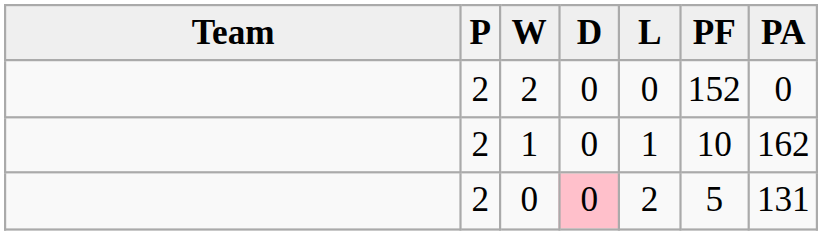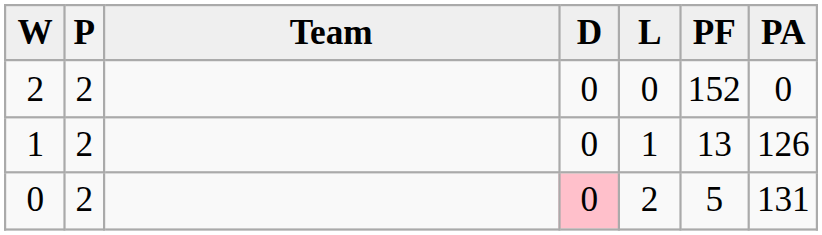columns swapped: (233, 32) <-> (529, 32)
(714, 144) 10 -> (714, 144) 13
(783, 144) 162 -> (783, 144) 126
